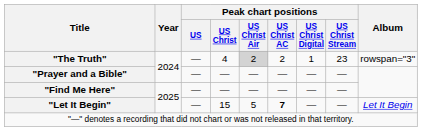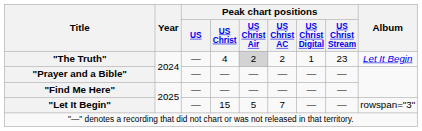(388, 59) rowspan="3" -> (388, 59) Let It Begin
(282, 105) bold -> (282, 105) normal
(388, 105) Let It Begin -> (388, 105) rowspan="3"
